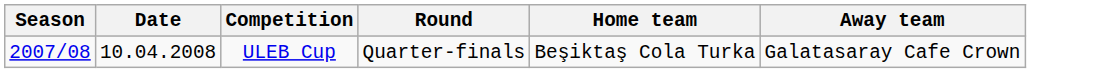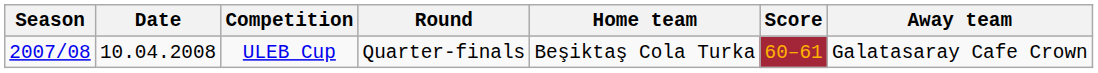+ column: (794, 21)
